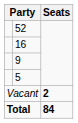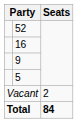(46, 93) bold -> (46, 93) normal
